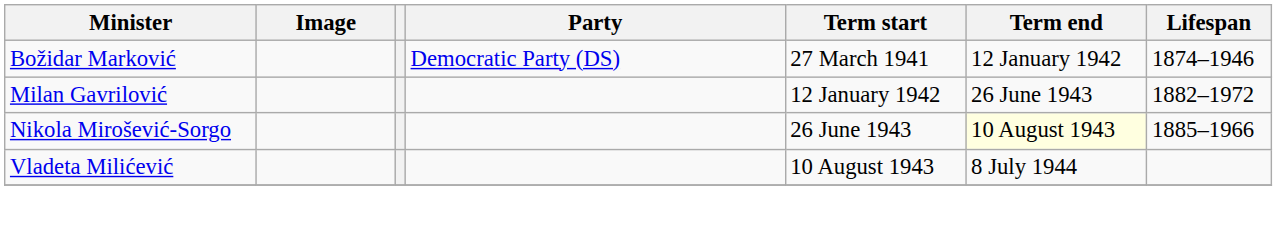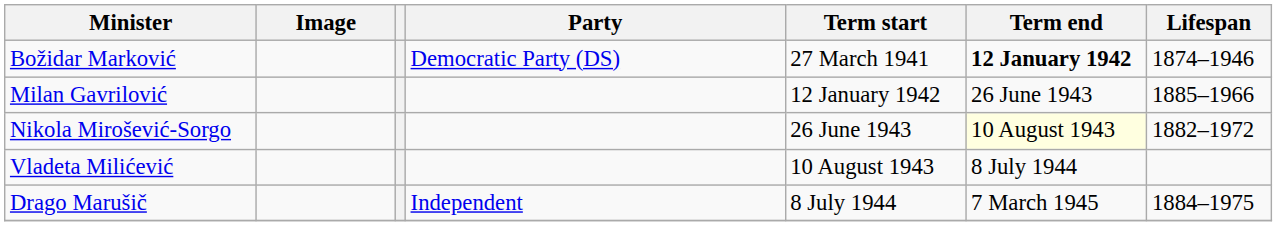(1046, 58) normal -> (1051, 58) bold
(1203, 94) 1882–1972 -> (1203, 94) 1885–1966
(1203, 130) 1885–1966 -> (1203, 130) 1882–1972
+ row: (78, 202)
